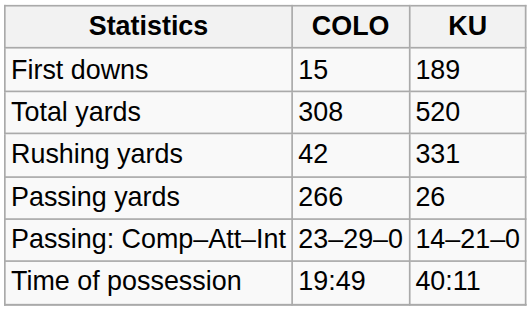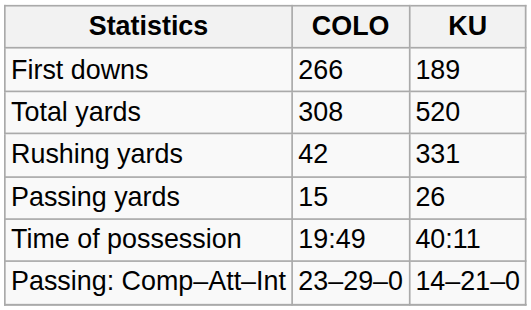(313, 69) 15 -> (321, 69) 266
(321, 197) 266 -> (313, 197) 15
rows swapped: (148, 239) <-> (126, 282)
